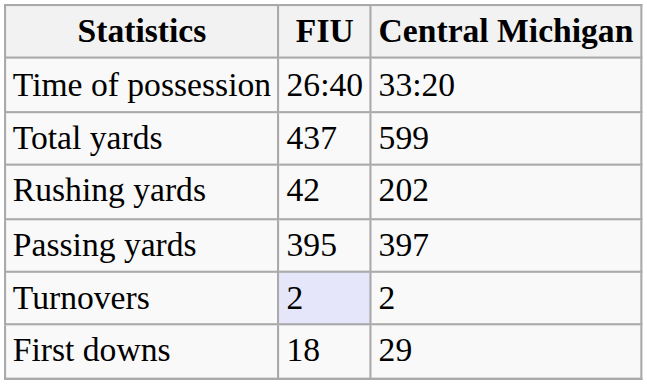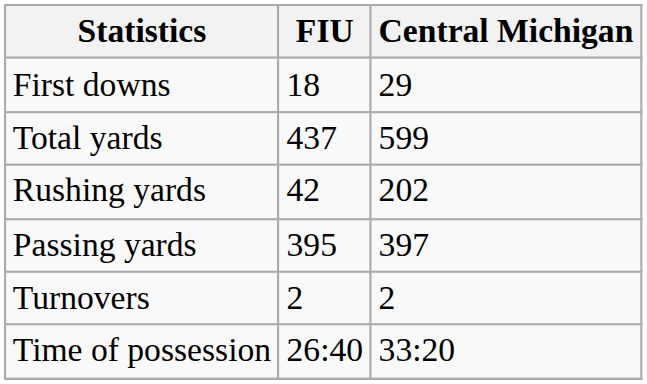rows swapped: (92, 350) <-> (142, 84)
(295, 297) lavender background -> (295, 297) no background
